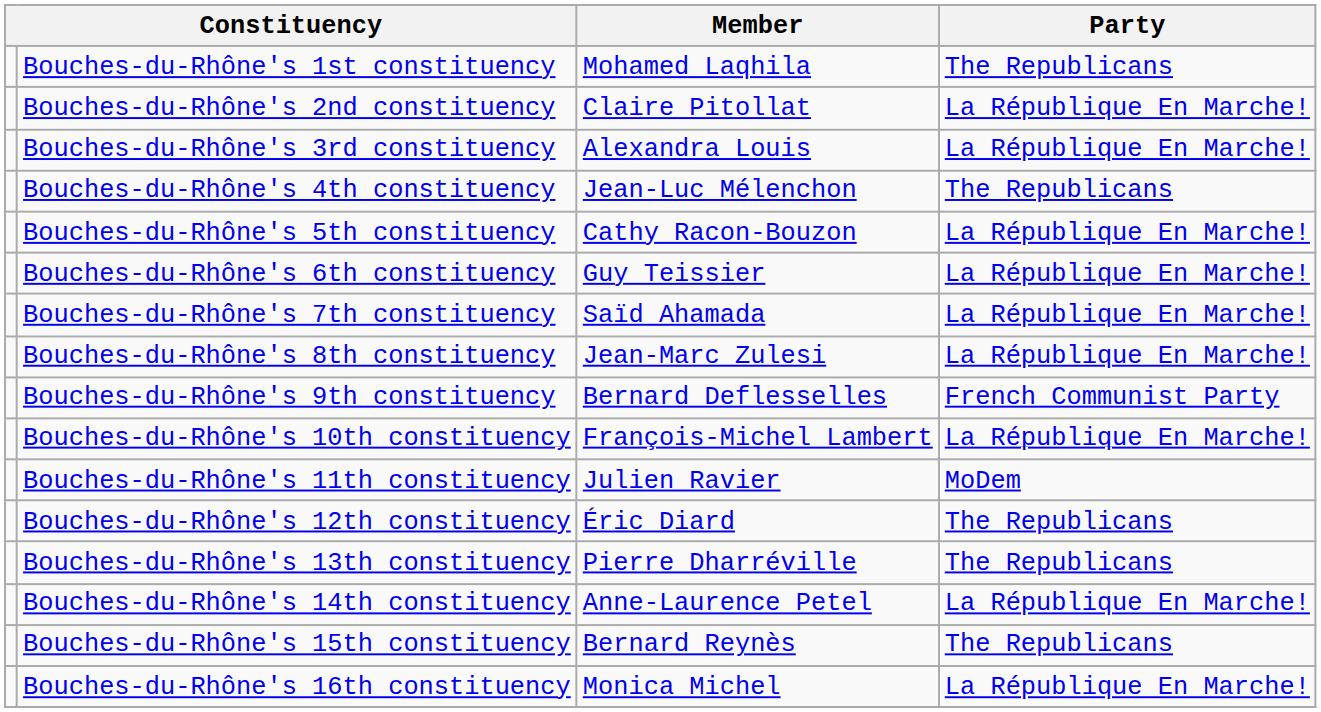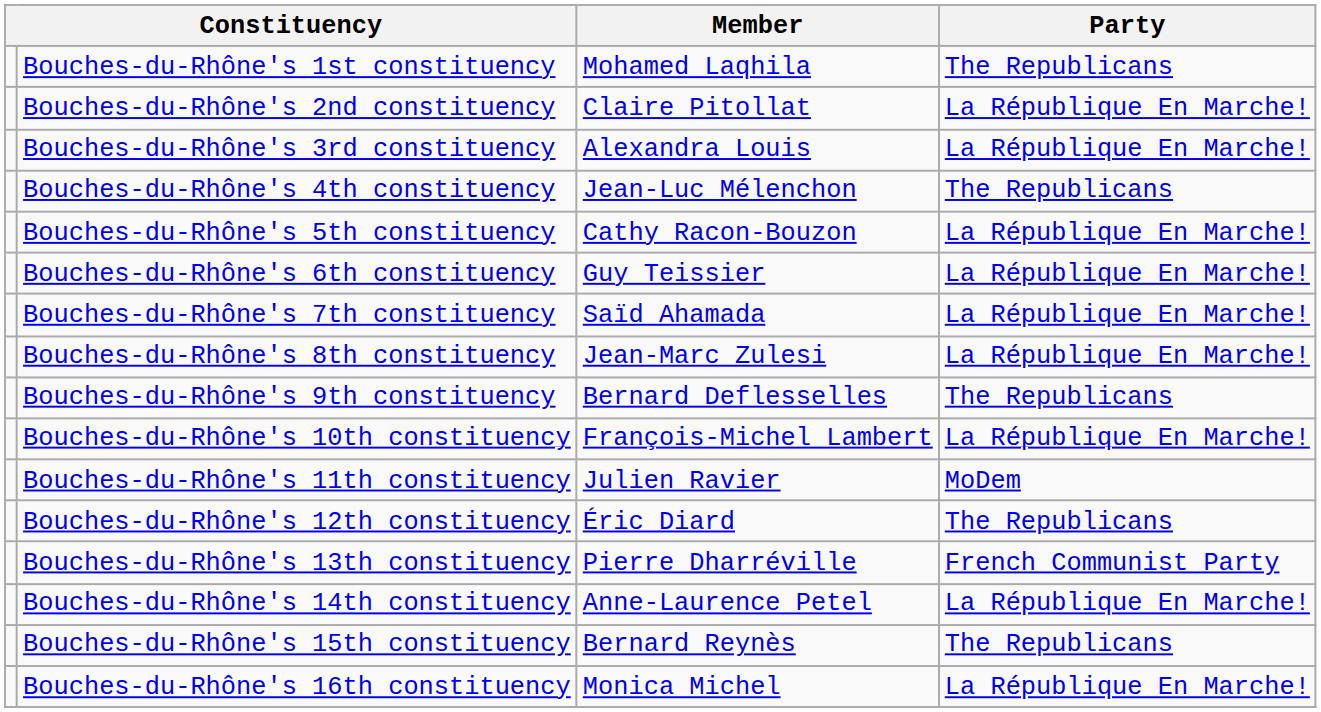(1112, 397) French Communist Party -> (1059, 397) The Republicans
(1059, 563) The Republicans -> (1112, 563) French Communist Party
